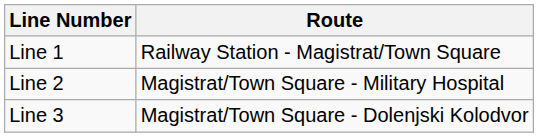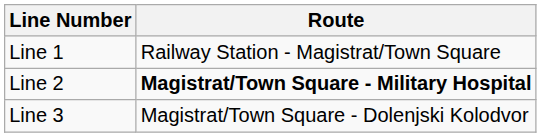(322, 83) normal -> (336, 83) bold
